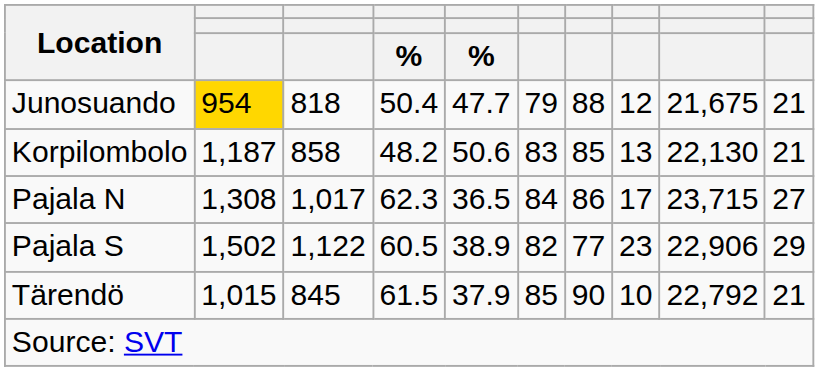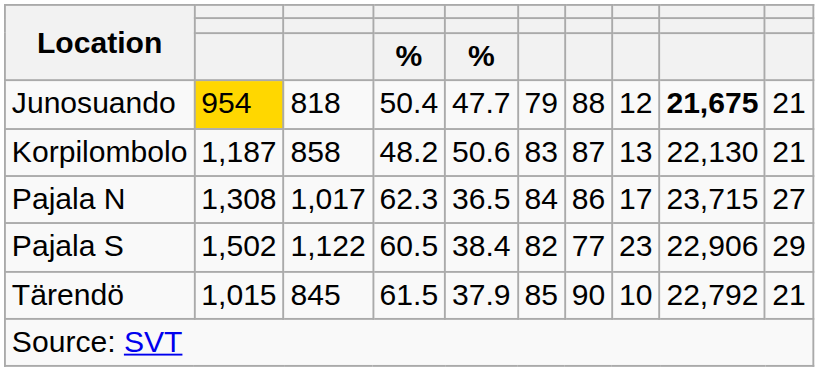(712, 103) normal -> (712, 103) bold
(588, 151) 85 -> (588, 151) 87
(481, 246) 38.9 -> (481, 246) 38.4
